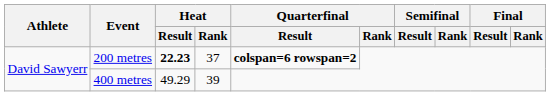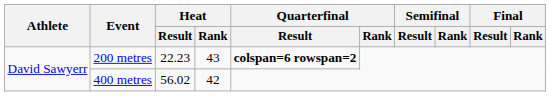(175, 58) bold -> (175, 58) normal
(213, 58) 37 -> (213, 58) 43
(175, 80) 49.29 -> (175, 80) 56.02
(213, 80) 39 -> (213, 80) 42
